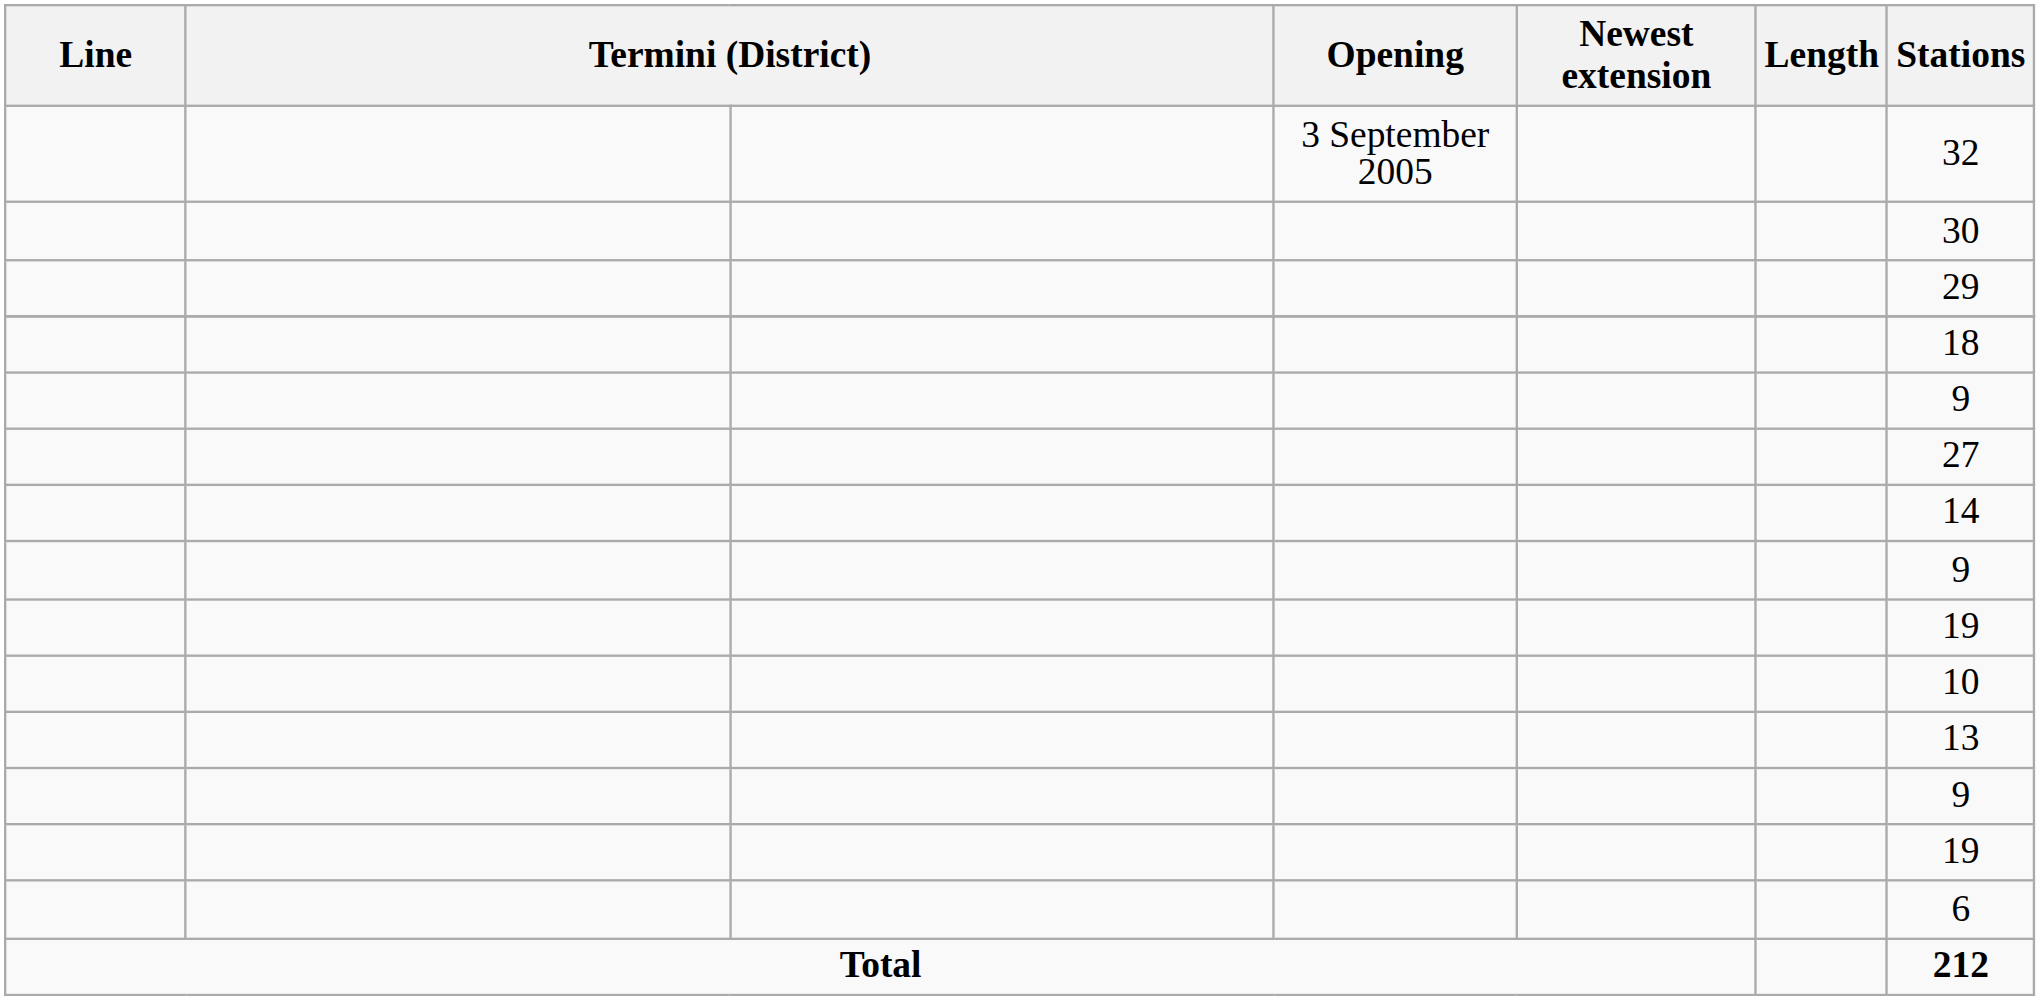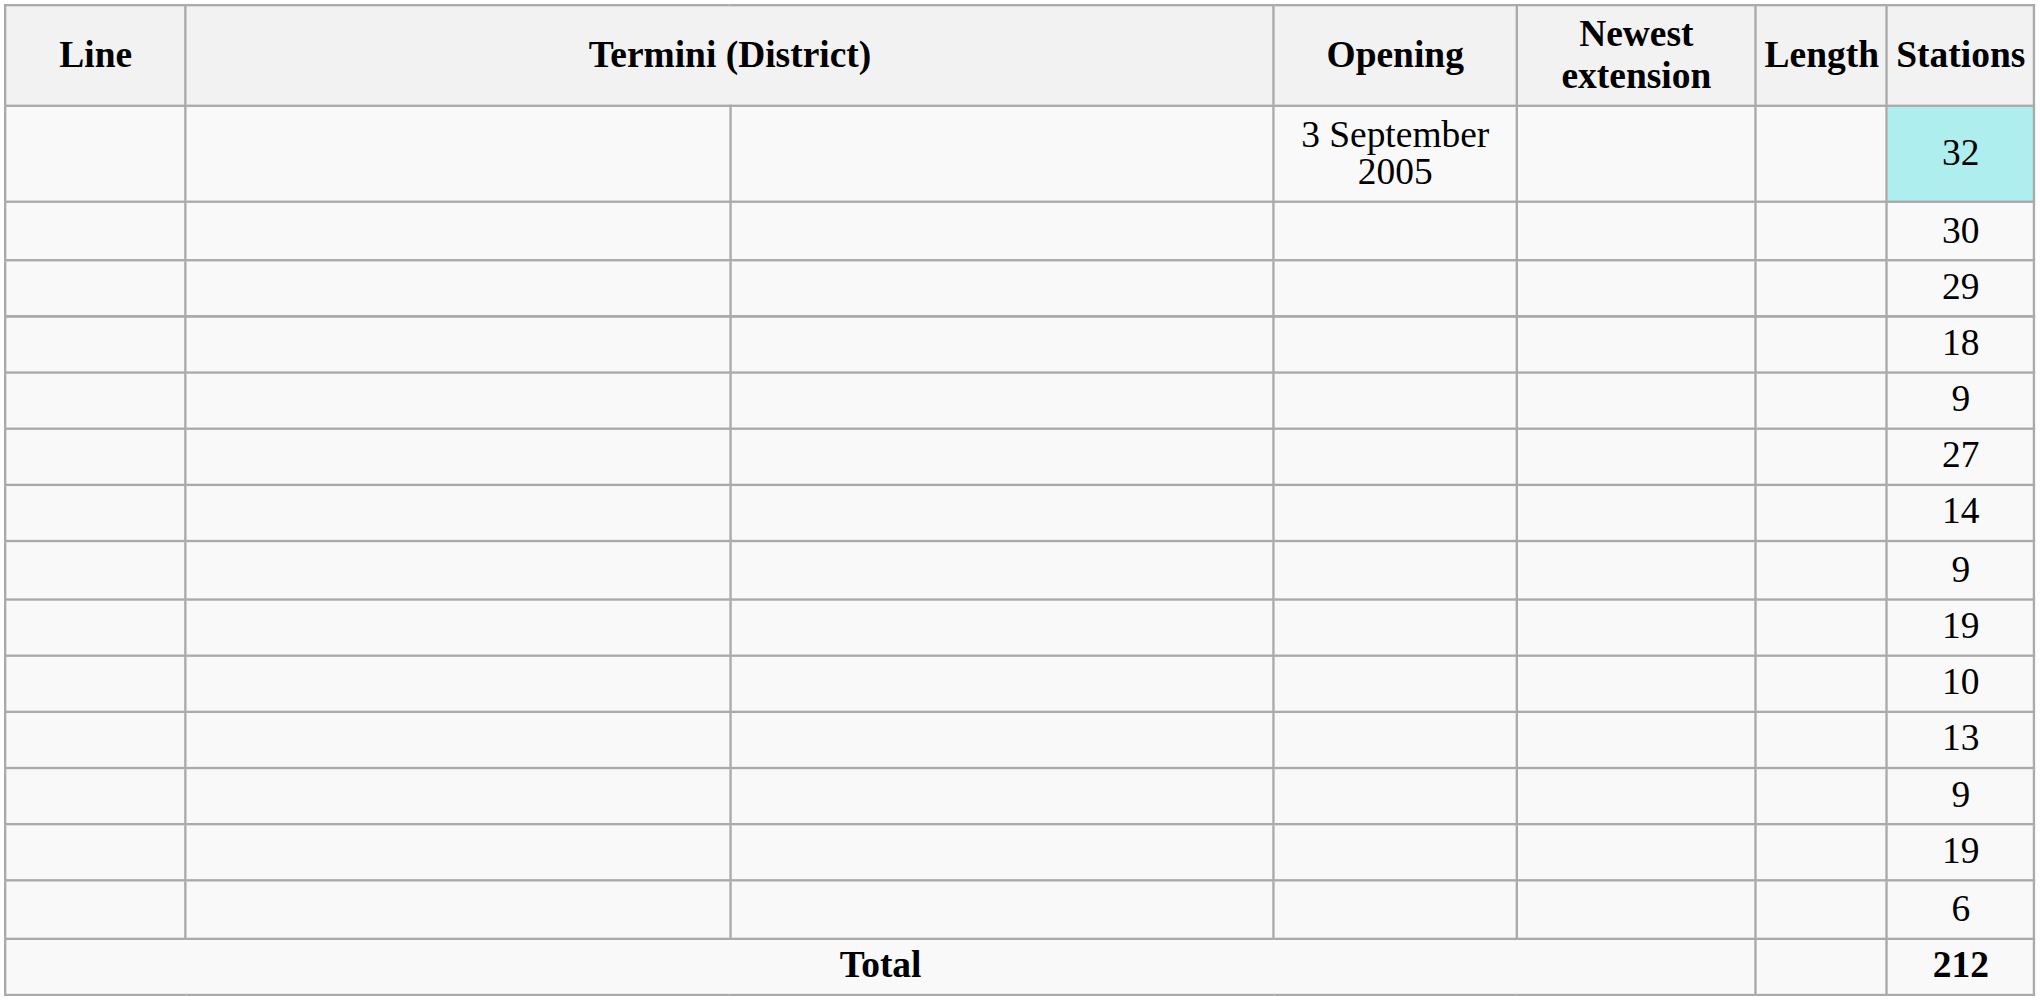(1961, 152) no background -> (1961, 152) paleturquoise background
